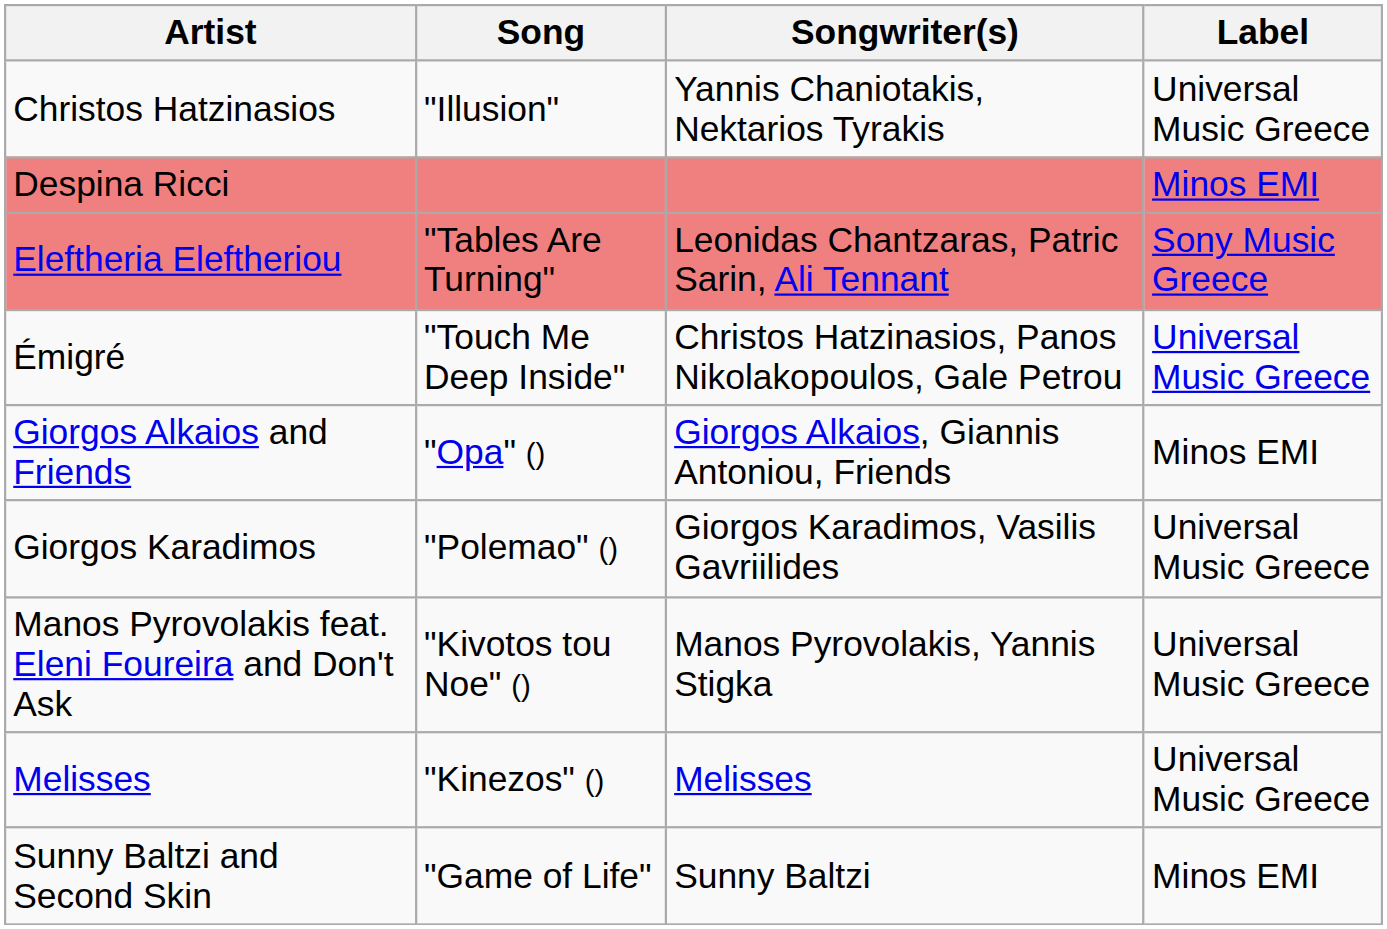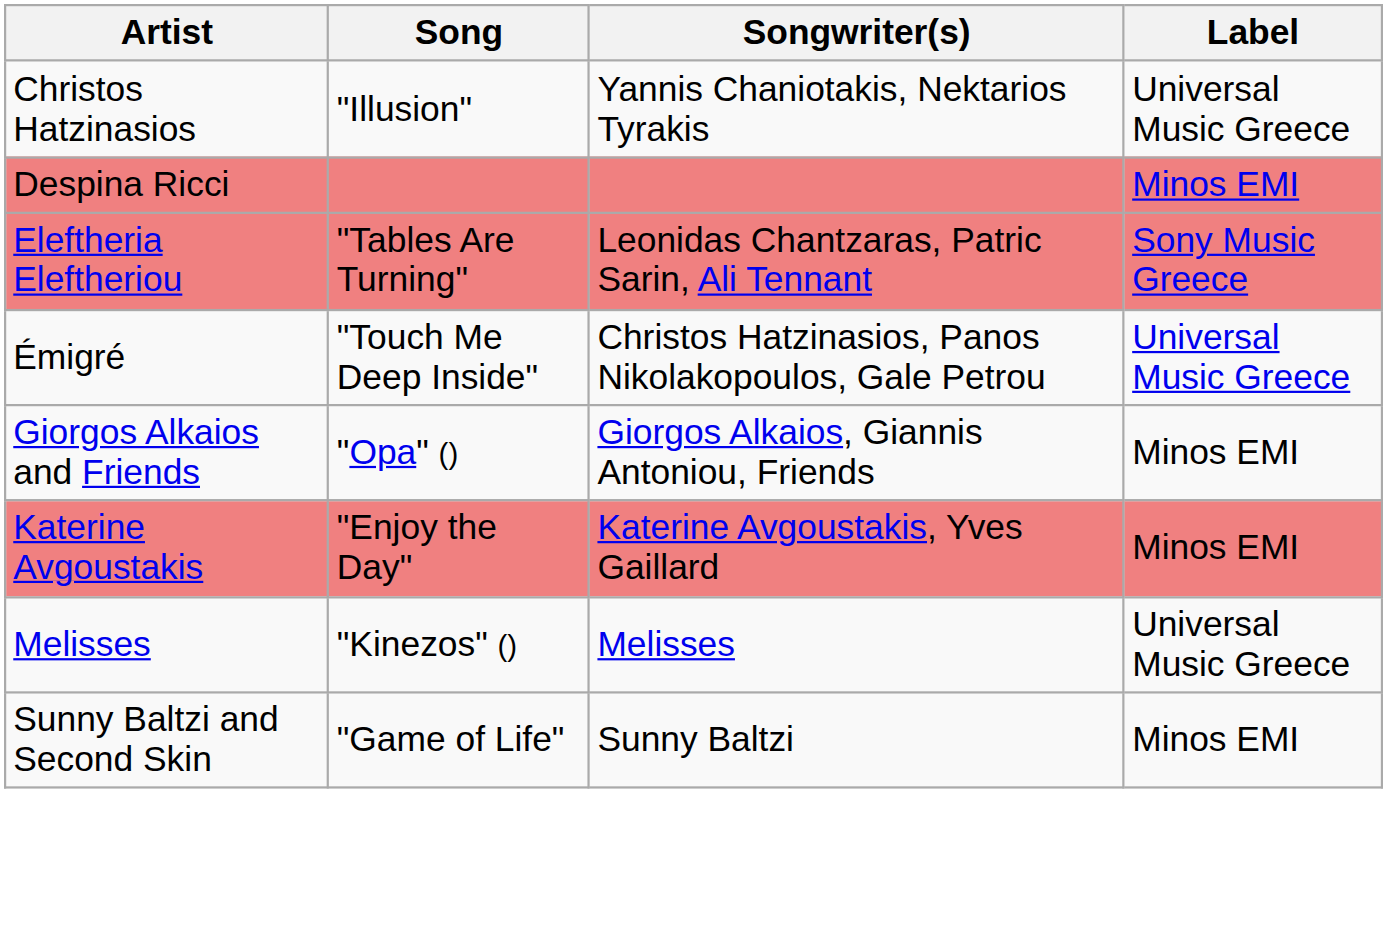- row: (165, 548)
+ row: (108, 548)
- row: (203, 663)
